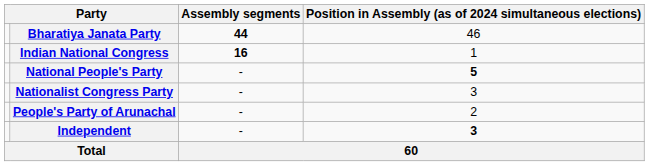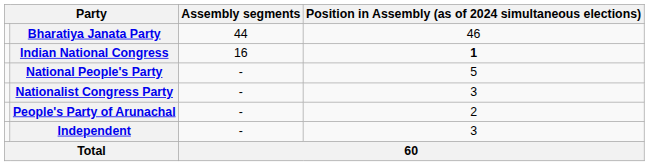(241, 33) bold -> (241, 33) normal
(241, 53) bold -> (241, 53) normal
(474, 53) normal -> (474, 53) bold
(474, 72) bold -> (474, 72) normal
(474, 131) bold -> (474, 131) normal
